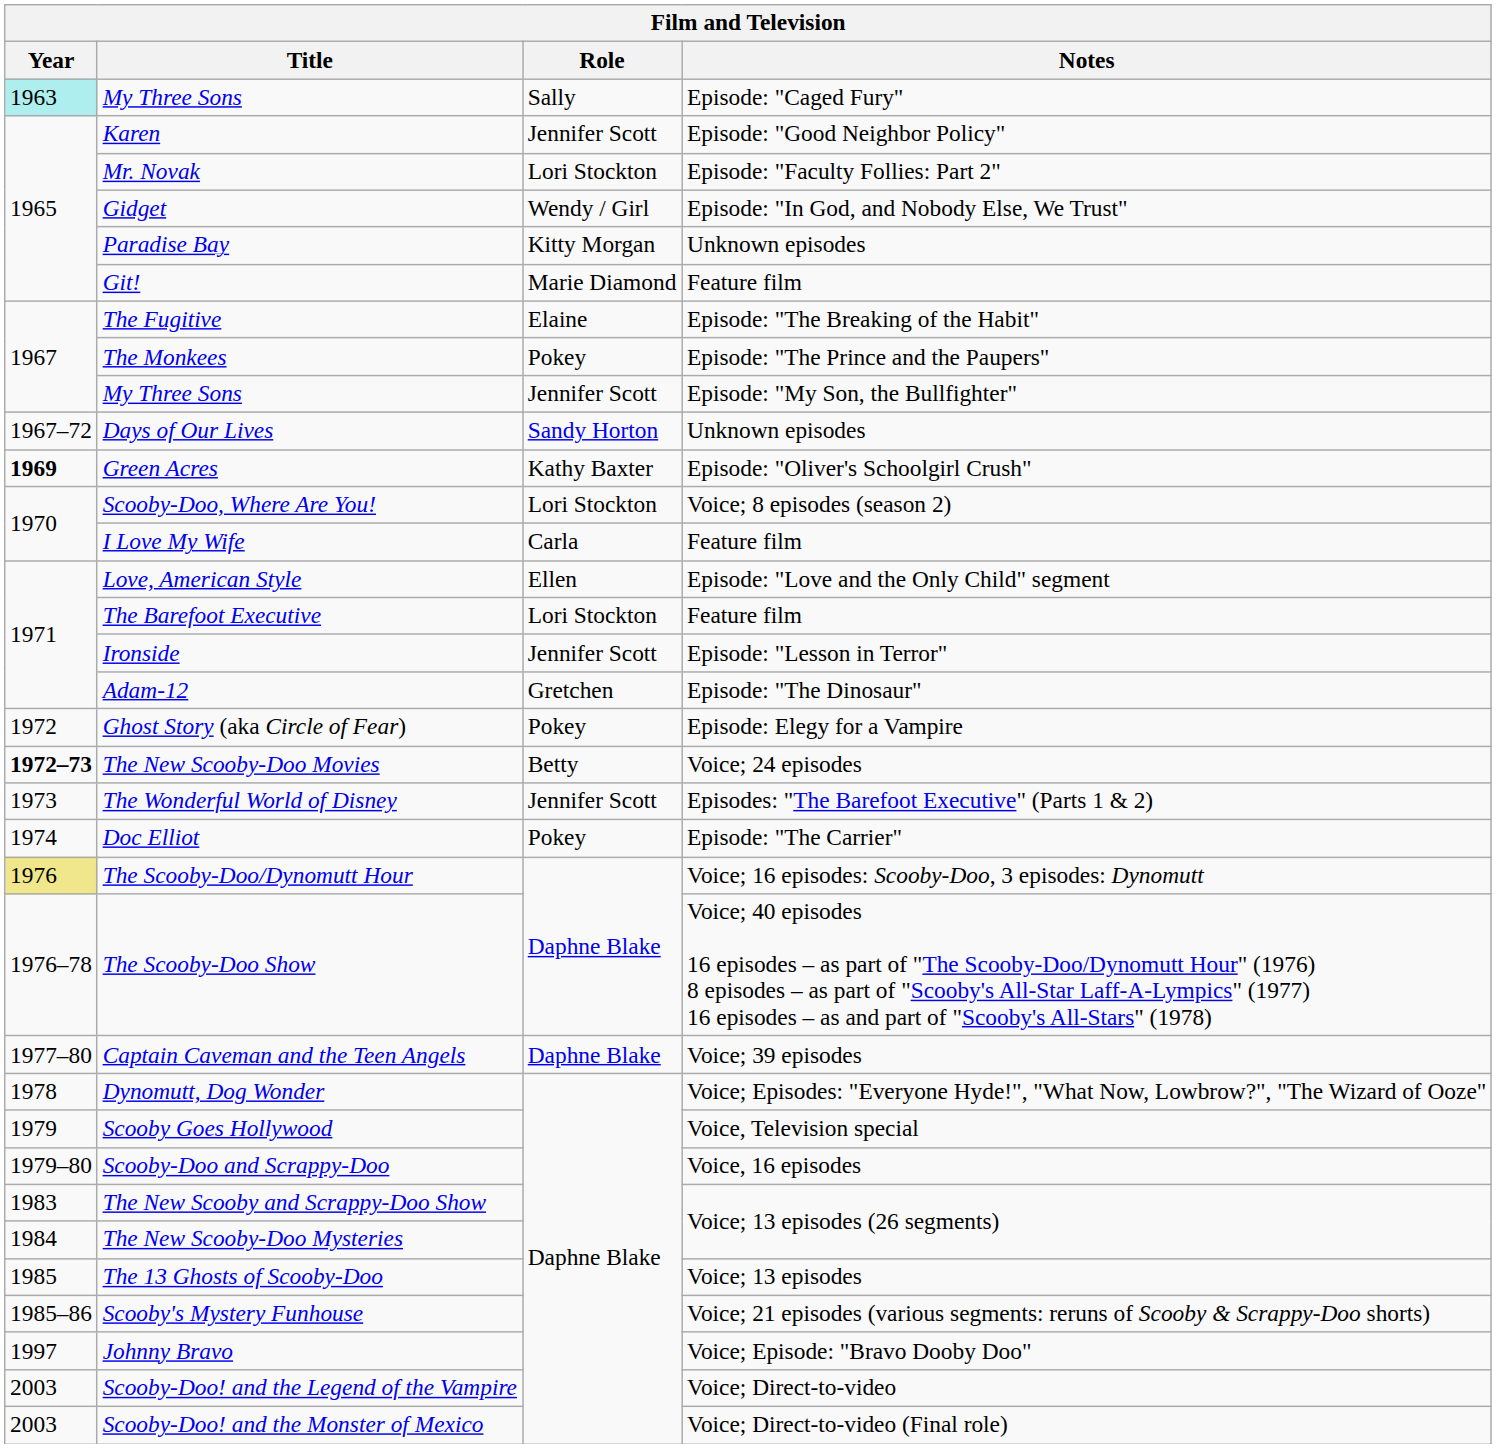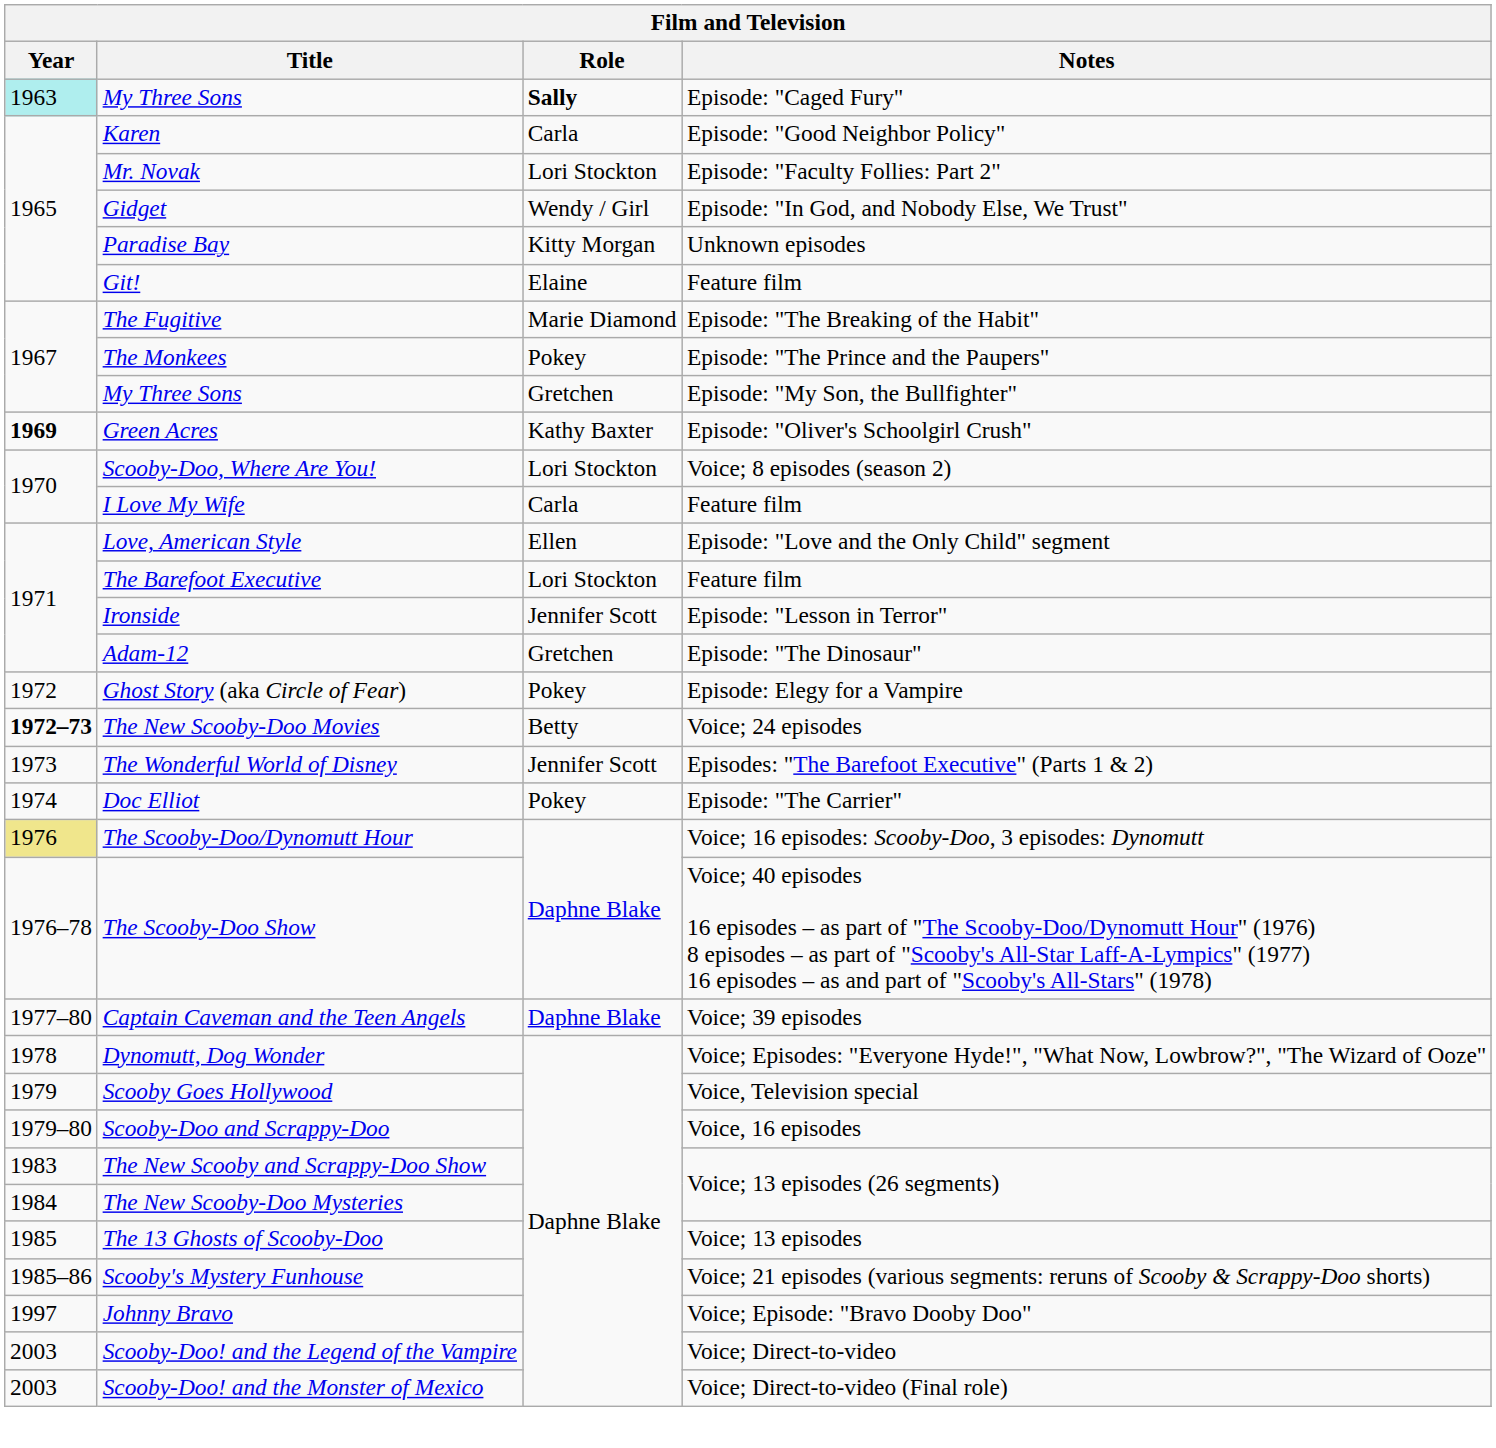(552, 97) normal -> (552, 97) bold
(592, 134) Jennifer Scott -> (553, 134) Carla
(602, 282) Marie Diamond -> (558, 282) Elaine
(558, 319) Elaine -> (602, 319) Marie Diamond
(592, 393) Jennifer Scott -> (571, 393) Gretchen
- row: (188, 430)
